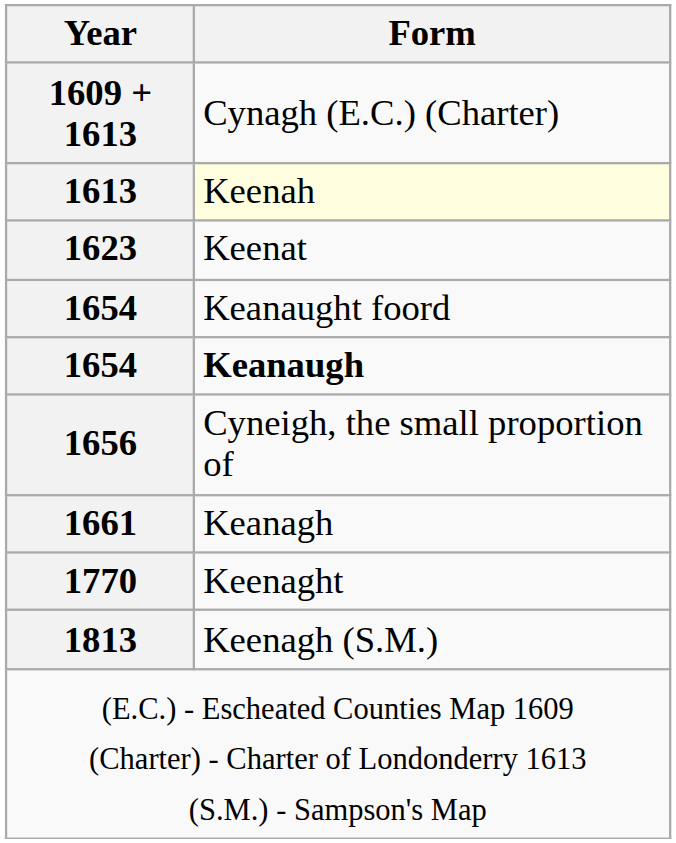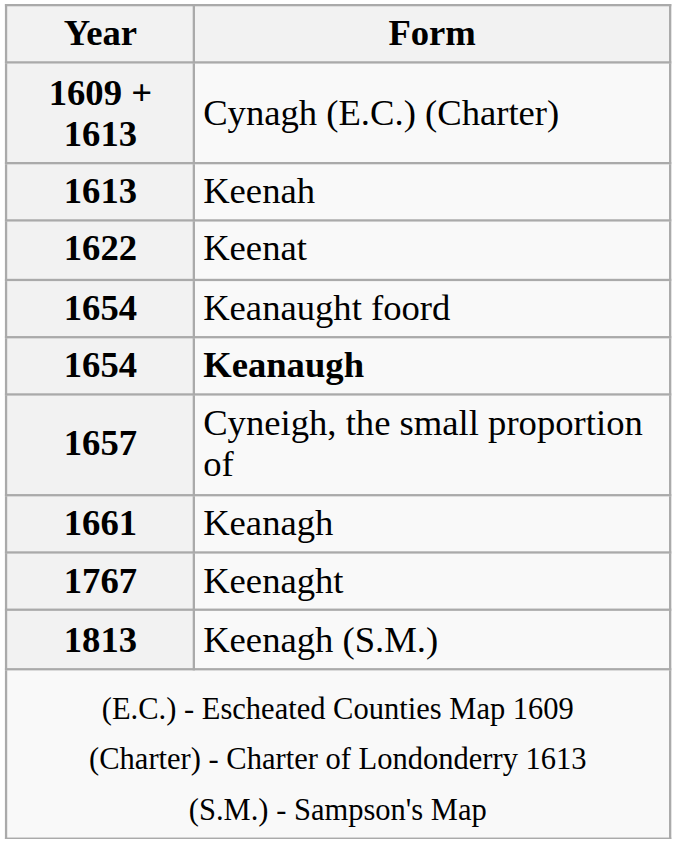(259, 190) lightyellow background -> (259, 190) no background
(100, 249) 1623 -> (100, 249) 1622
(100, 444) 1656 -> (100, 444) 1657
(100, 580) 1770 -> (100, 580) 1767
